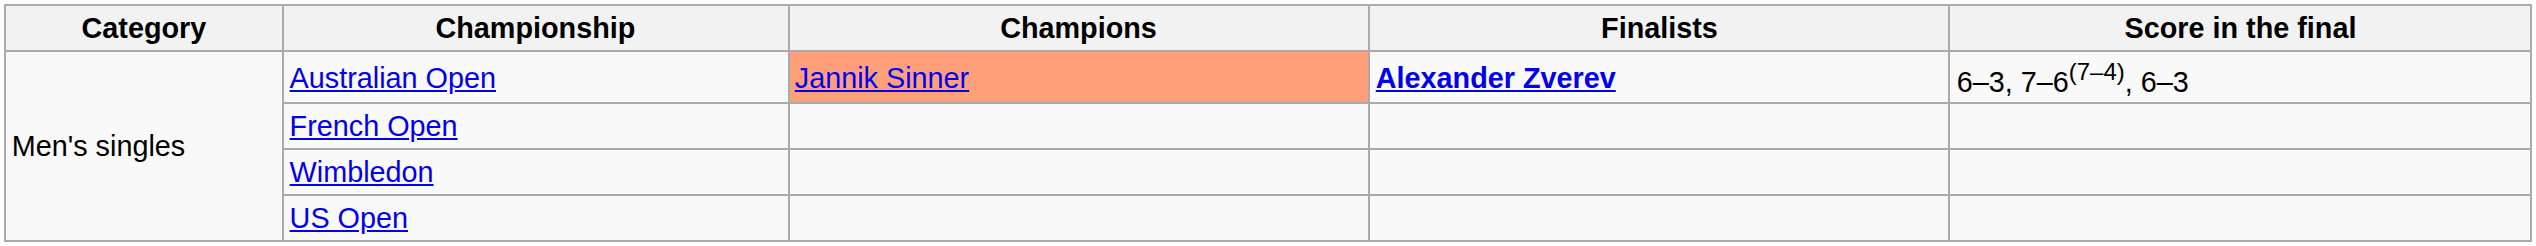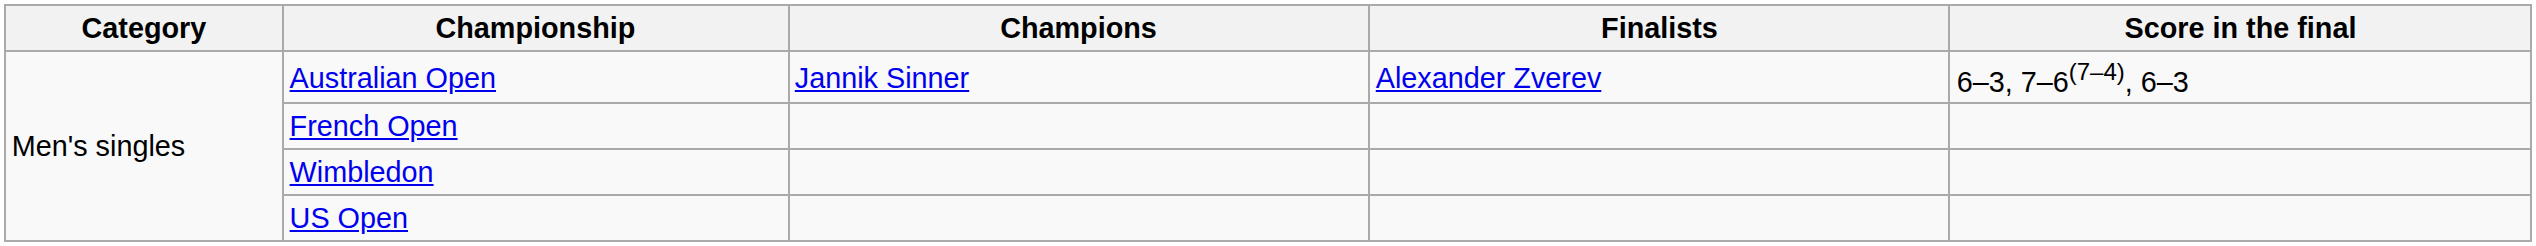(882, 77) lightsalmon background -> (882, 77) no background
(1496, 77) bold -> (1489, 77) normal
